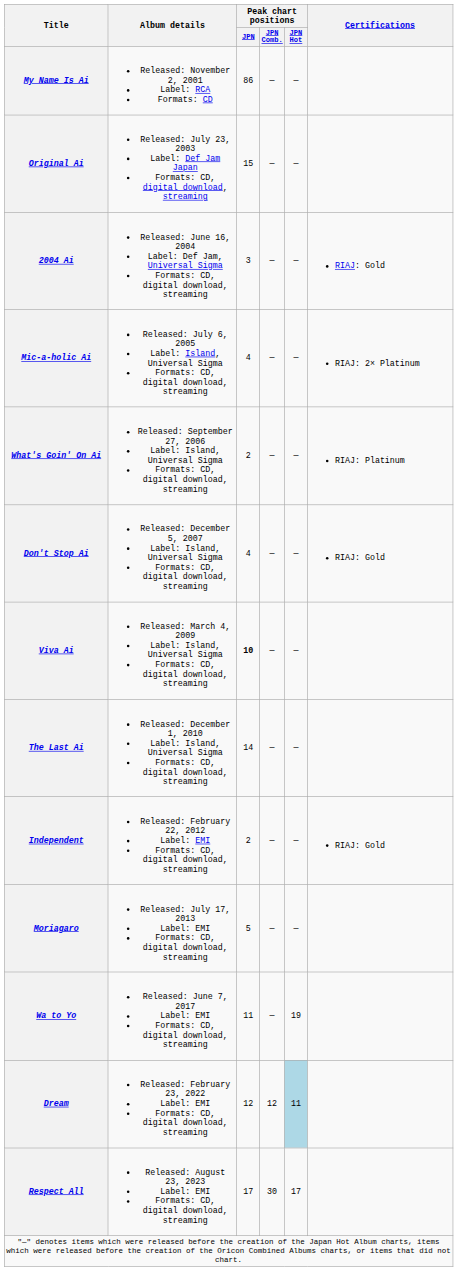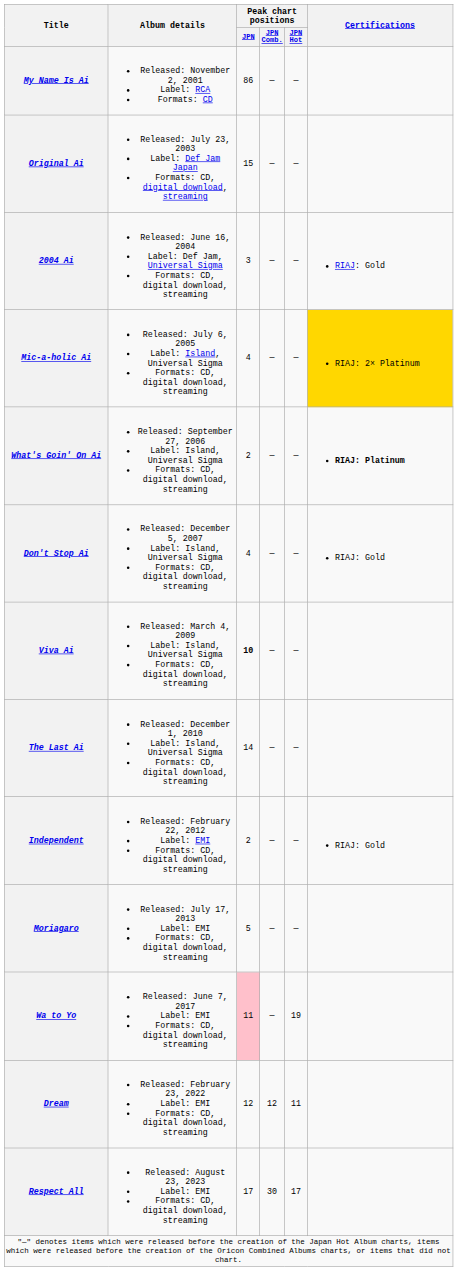(380, 363) no background -> (380, 363) gold background
(380, 461) normal -> (380, 461) bold
(248, 1016) no background -> (248, 1016) pink background
(296, 1104) lightblue background -> (296, 1104) no background
